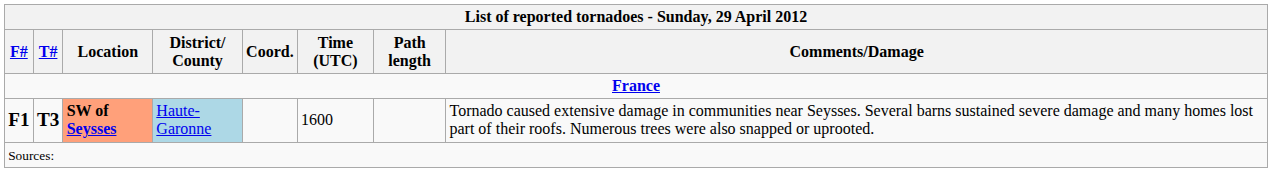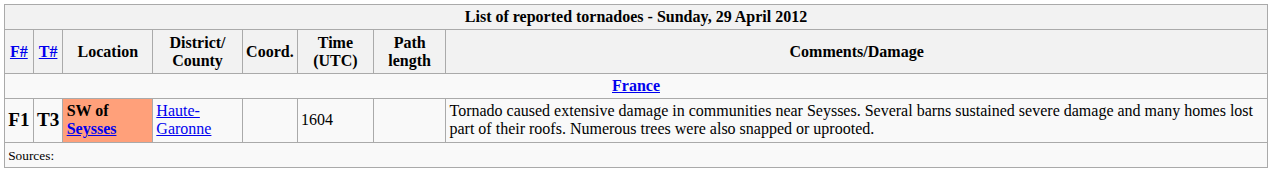(184, 120) lightblue background -> (184, 120) no background
(317, 120) 1600 -> (317, 120) 1604
